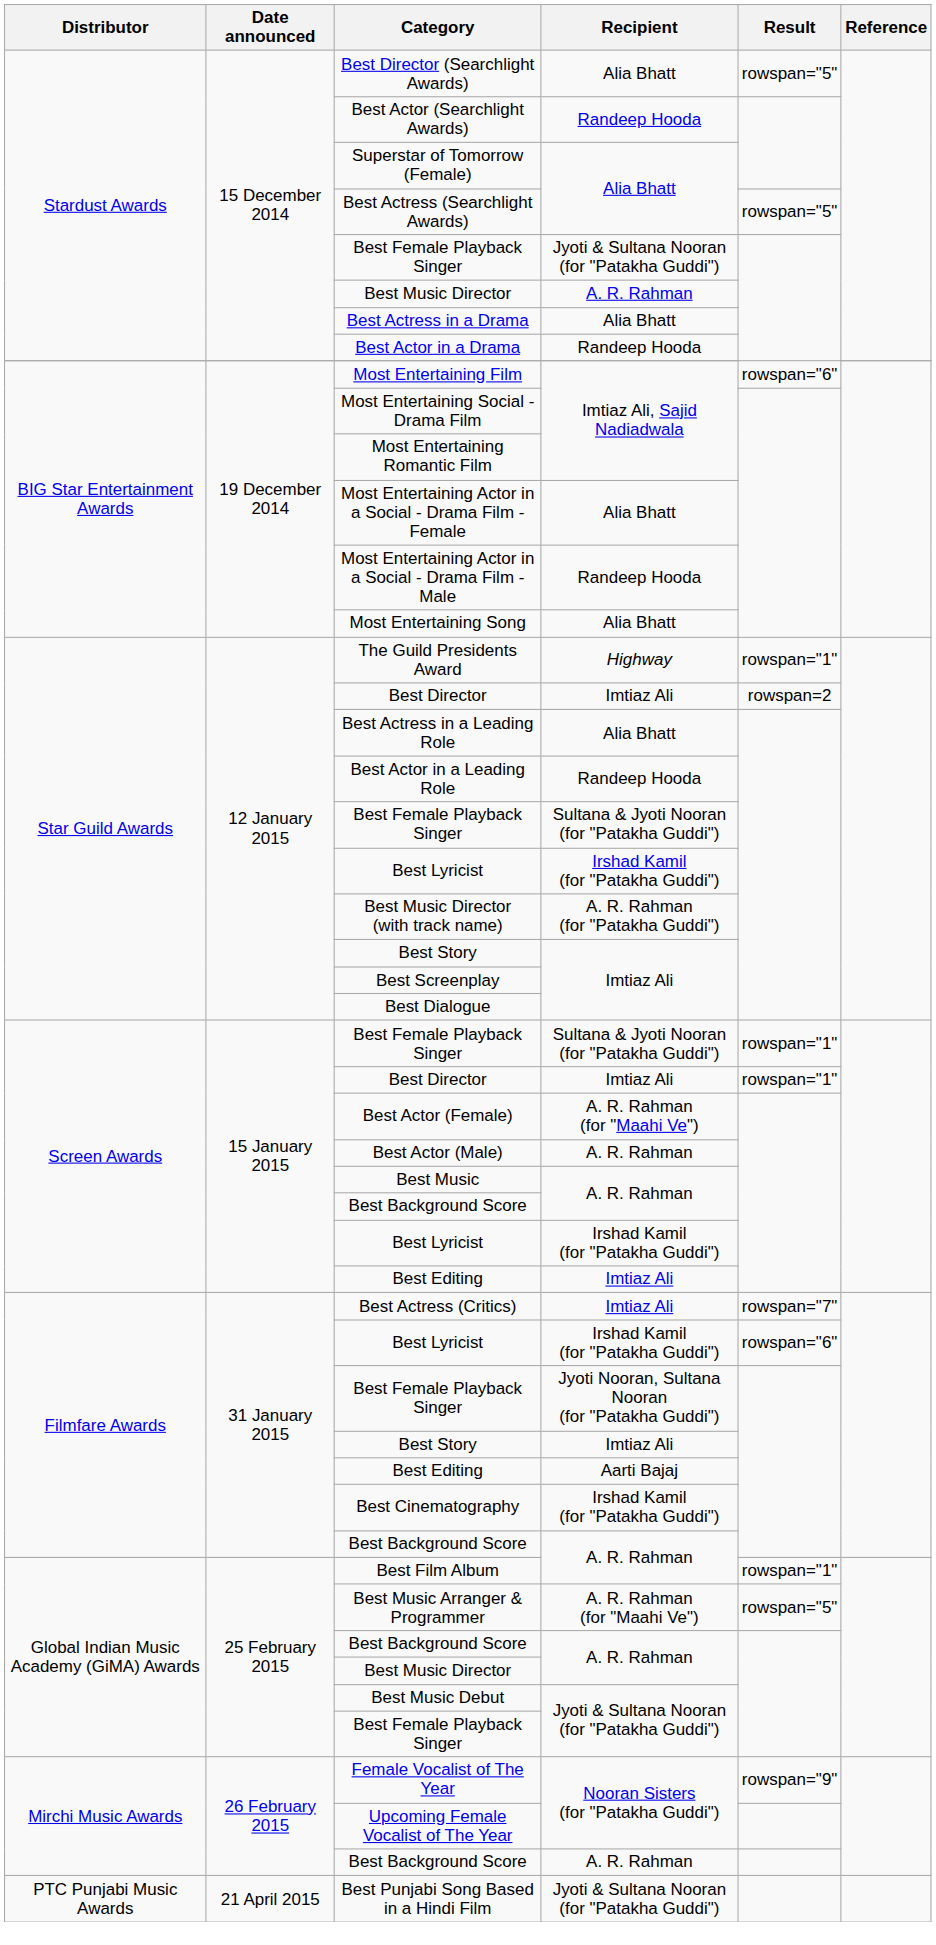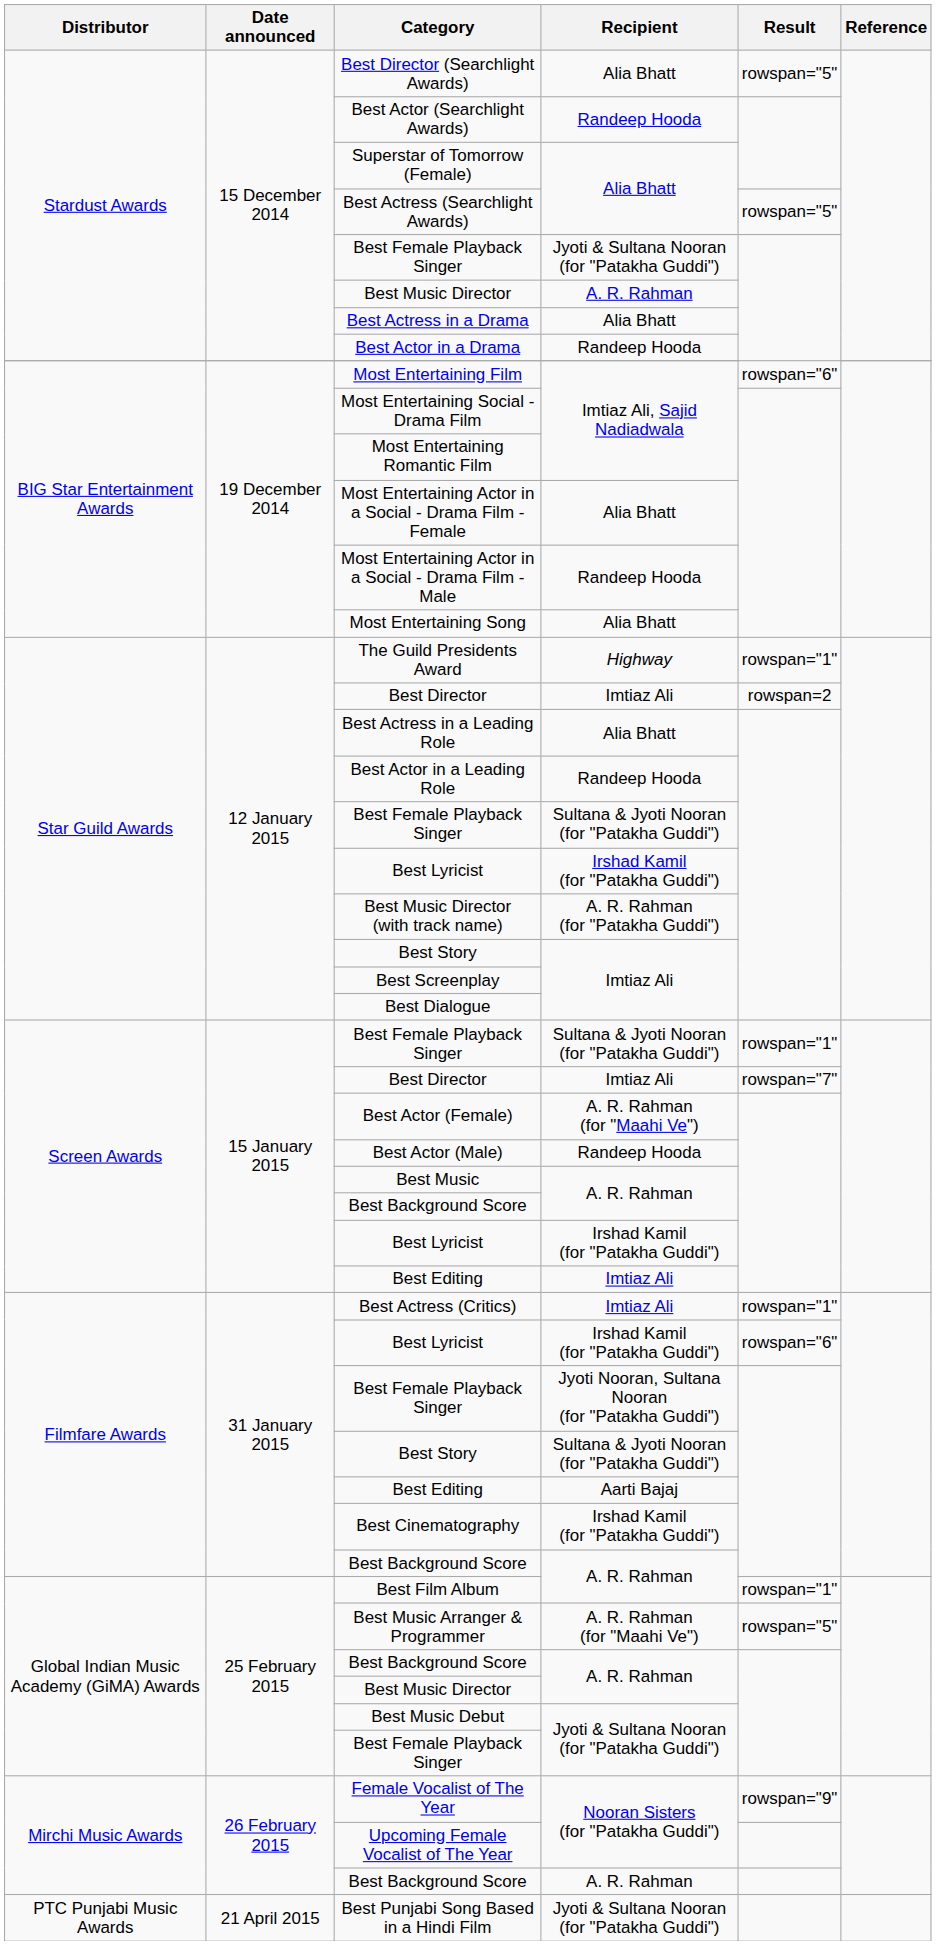(790, 1079) rowspan="1" -> (790, 1079) rowspan="7"
(639, 1152) A. R. Rahman -> (639, 1152) Randeep Hooda
(790, 1306) rowspan="7" -> (790, 1306) rowspan="1"
(639, 1444) Imtiaz Ali -> (639, 1453) Sultana & Jyoti Nooran (for "Patakha Guddi")
